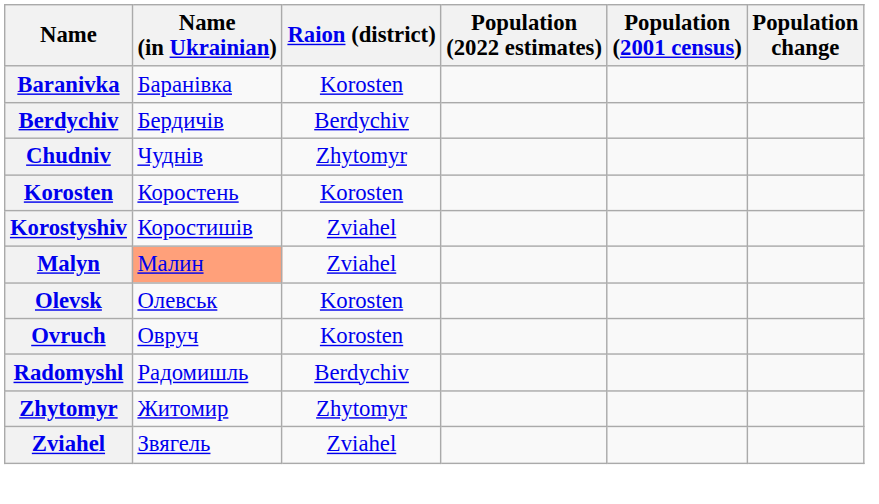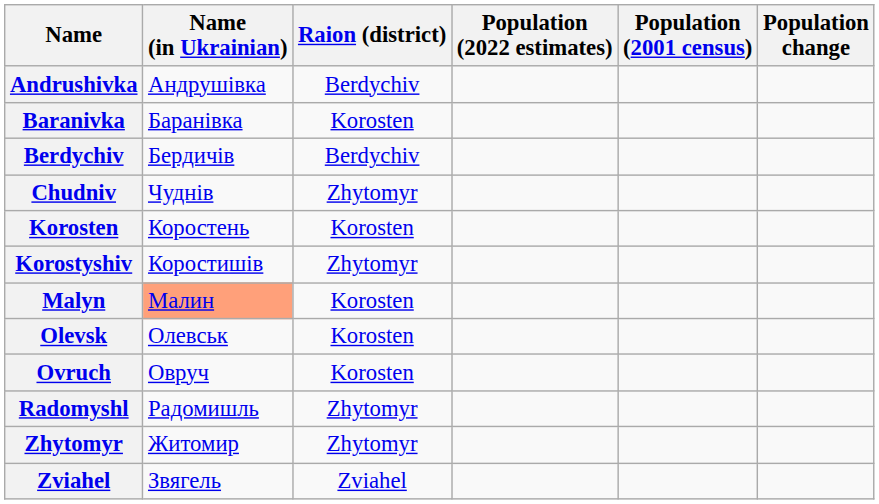+ row: (74, 84)
(362, 228) Zviahel -> (372, 264) Zhytomyr
(362, 264) Zviahel -> (372, 300) Korosten
(362, 372) Berdychiv -> (372, 408) Zhytomyr
